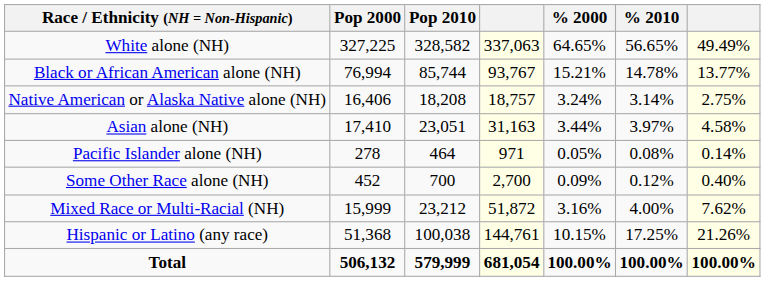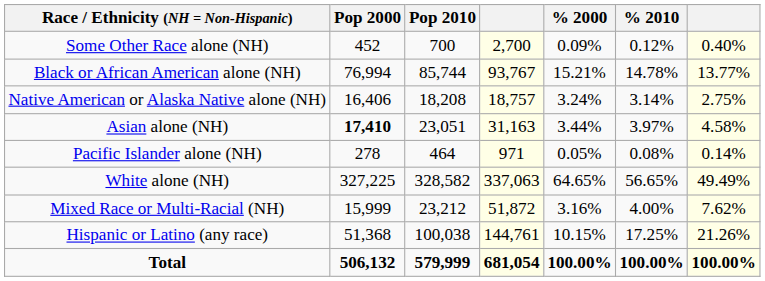rows swapped: (167, 45) <-> (167, 180)
(367, 126) normal -> (367, 126) bold
